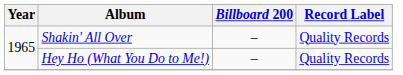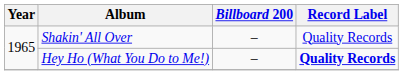(344, 59) normal -> (347, 59) bold
